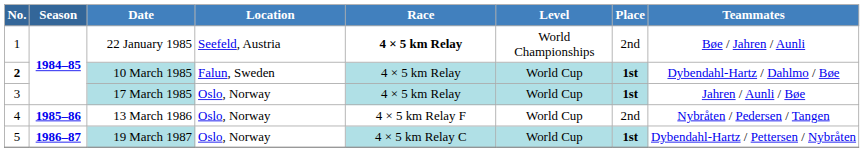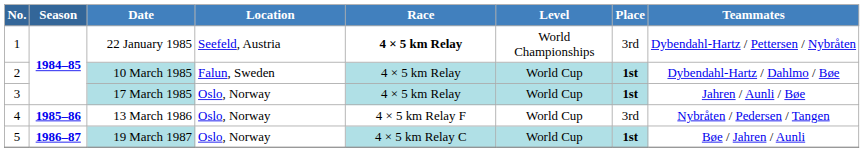(630, 44) 2nd -> (630, 44) 3rd
(754, 44) Bøe / Jahren / Aunli -> (754, 44) Dybendahl-Hartz / Pettersen / Nybråten
(17, 73) bold -> (17, 73) normal
(630, 115) 2nd -> (630, 115) 3rd
(754, 137) Dybendahl-Hartz / Pettersen / Nybråten -> (754, 137) Bøe / Jahren / Aunli
